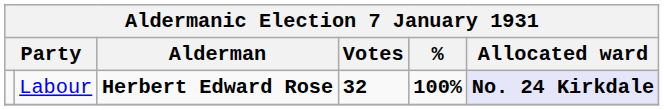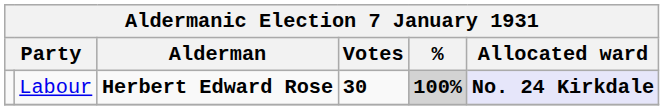(355, 87) 32 -> (355, 87) 30
(438, 87) no background -> (438, 87) lightgrey background
